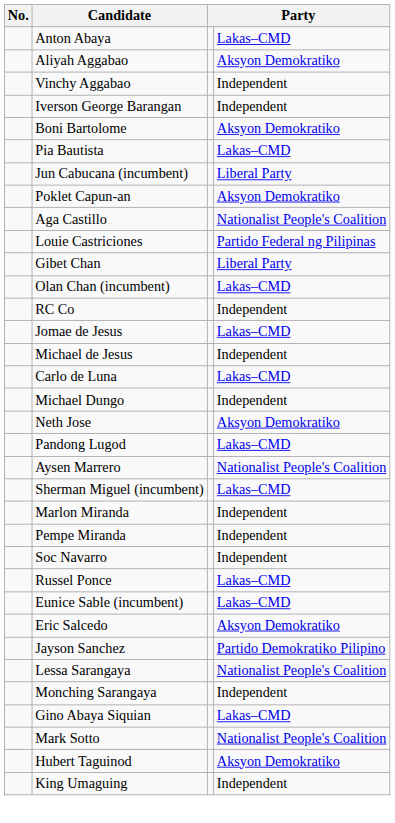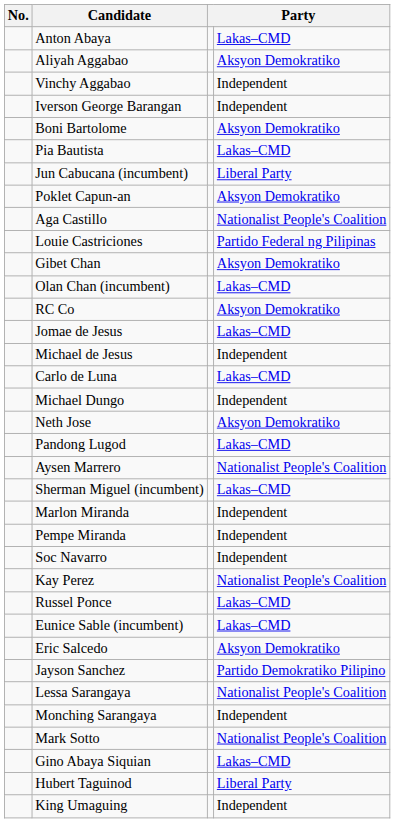(254, 264) Liberal Party -> (278, 264) Aksyon Demokratiko
(252, 309) Independent -> (278, 309) Aksyon Demokratiko
+ row: (65, 580)
rows swapped: (93, 715) <-> (68, 738)
(278, 761) Aksyon Demokratiko -> (254, 783) Liberal Party
